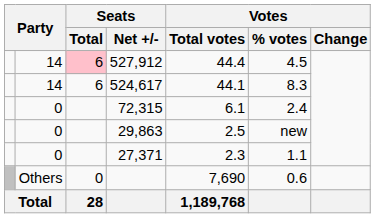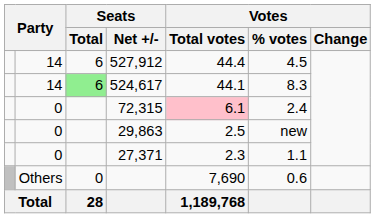(99, 62) pink background -> (99, 62) no background
(99, 86) no background -> (99, 86) lightgreen background
(235, 109) no background -> (235, 109) pink background
